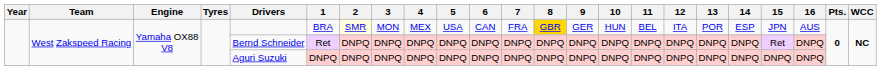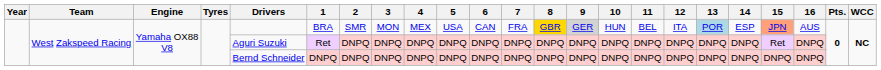(355, 27) lightyellow background -> (355, 27) no background
(583, 27) no background -> (583, 27) lightgrey background
(713, 27) no background -> (713, 27) lightblue background
(777, 27) no background -> (777, 27) lightsalmon background
(269, 42) Bernd Schneider -> (260, 42) Aguri Suzuki
(260, 57) Aguri Suzuki -> (269, 57) Bernd Schneider
